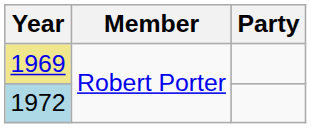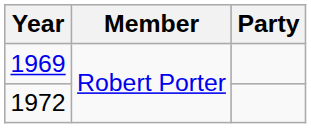(38, 63) khaki background -> (38, 63) no background
(38, 102) lightblue background -> (38, 102) no background
